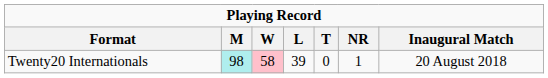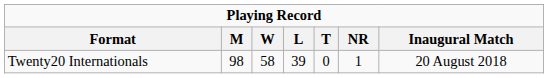(237, 61) paleturquoise background -> (237, 61) no background
(268, 61) pink background -> (268, 61) no background
